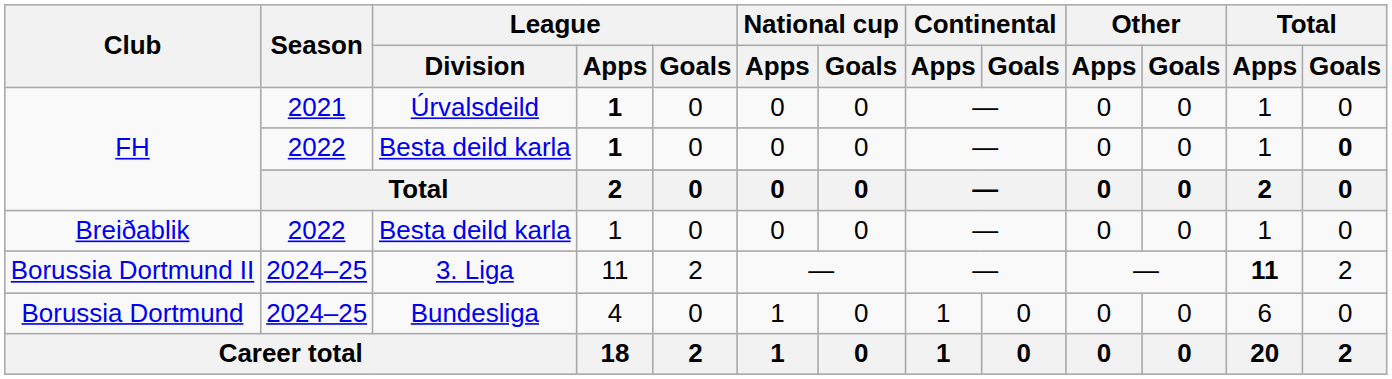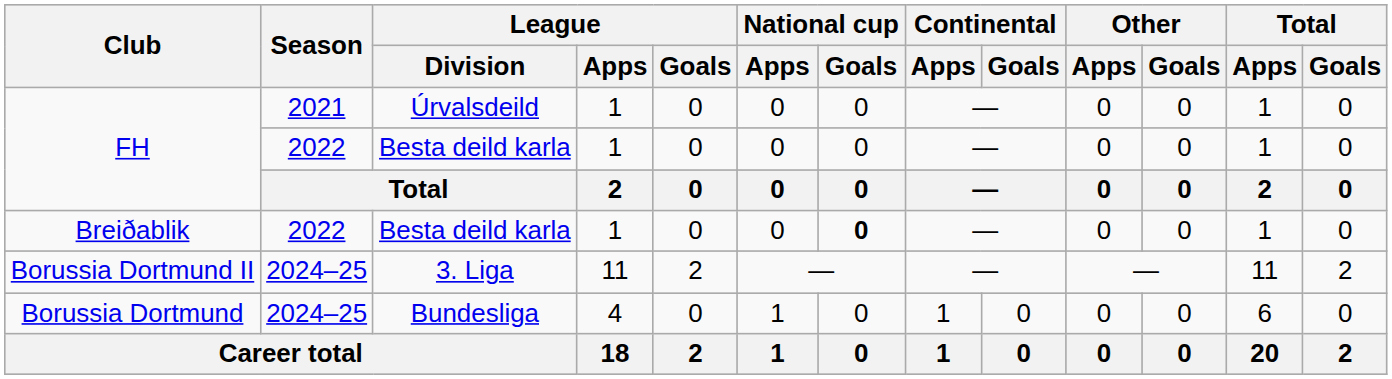(615, 107) bold -> (615, 107) normal
(615, 148) bold -> (615, 148) normal
(1345, 148) bold -> (1345, 148) normal
(861, 230) normal -> (861, 230) bold
(1265, 271) bold -> (1265, 271) normal
